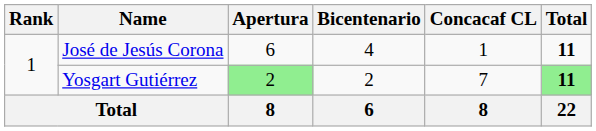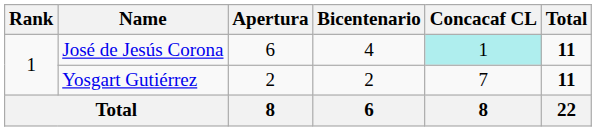(483, 49) no background -> (483, 49) paleturquoise background
(270, 79) lightgreen background -> (270, 79) no background
(567, 79) lightgreen background -> (567, 79) no background
